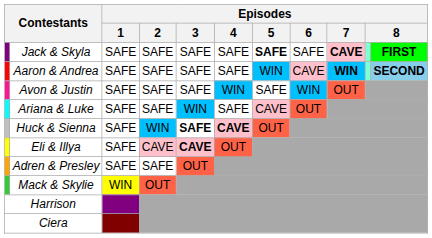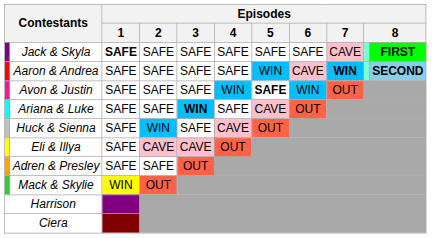(121, 52) normal -> (121, 52) bold
(271, 52) bold -> (270, 52) normal
(346, 52) bold -> (345, 52) normal
(271, 90) normal -> (270, 90) bold
(195, 109) normal -> (196, 109) bold
(195, 128) bold -> (196, 128) normal
(233, 128) bold -> (233, 128) normal
(195, 147) bold -> (196, 147) normal
